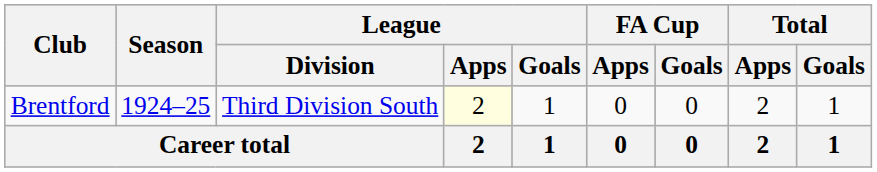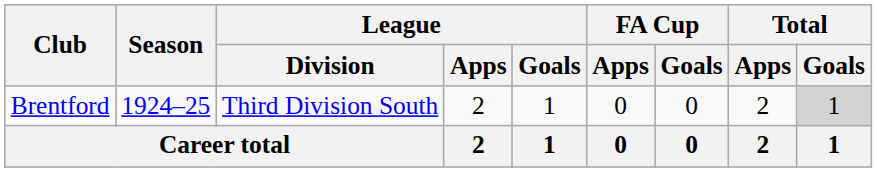(478, 105) lightyellow background -> (478, 105) no background
(834, 105) no background -> (834, 105) lightgrey background
